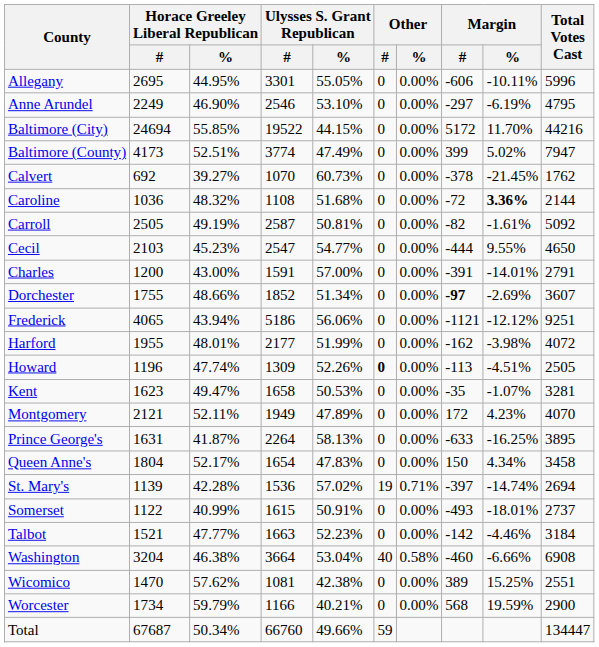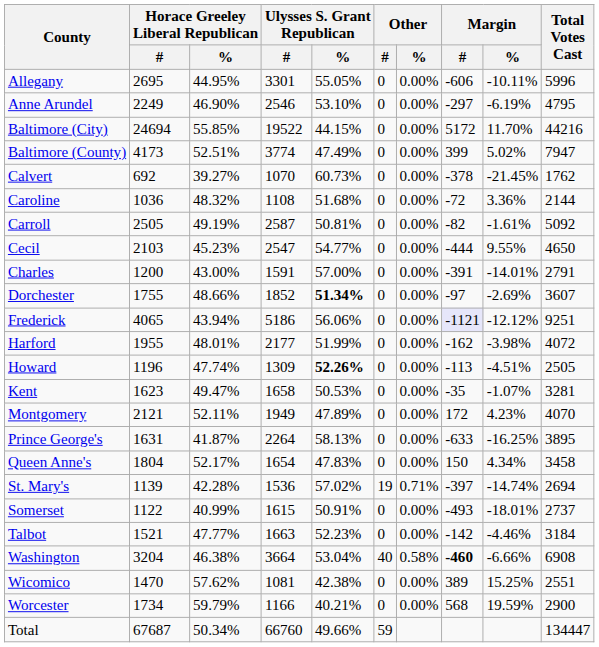(507, 200) bold -> (506, 200) normal
(339, 295) normal -> (339, 295) bold
(455, 295) bold -> (455, 295) normal
(463, 319) no background -> (463, 319) lavender background
(339, 367) normal -> (339, 367) bold
(381, 367) bold -> (381, 367) normal
(459, 558) normal -> (459, 558) bold
